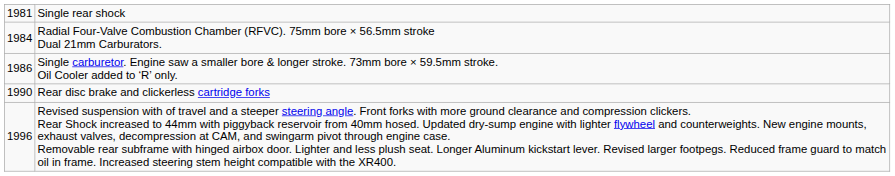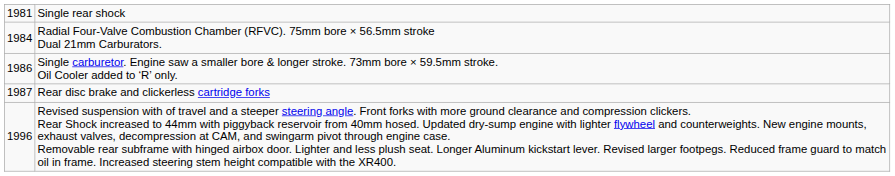(20, 93) 1990 -> (20, 93) 1987
